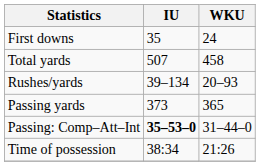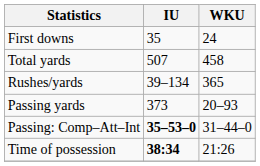(220, 82) 20–93 -> (213, 82) 365
(213, 105) 365 -> (220, 105) 20–93
(163, 149) normal -> (163, 149) bold
